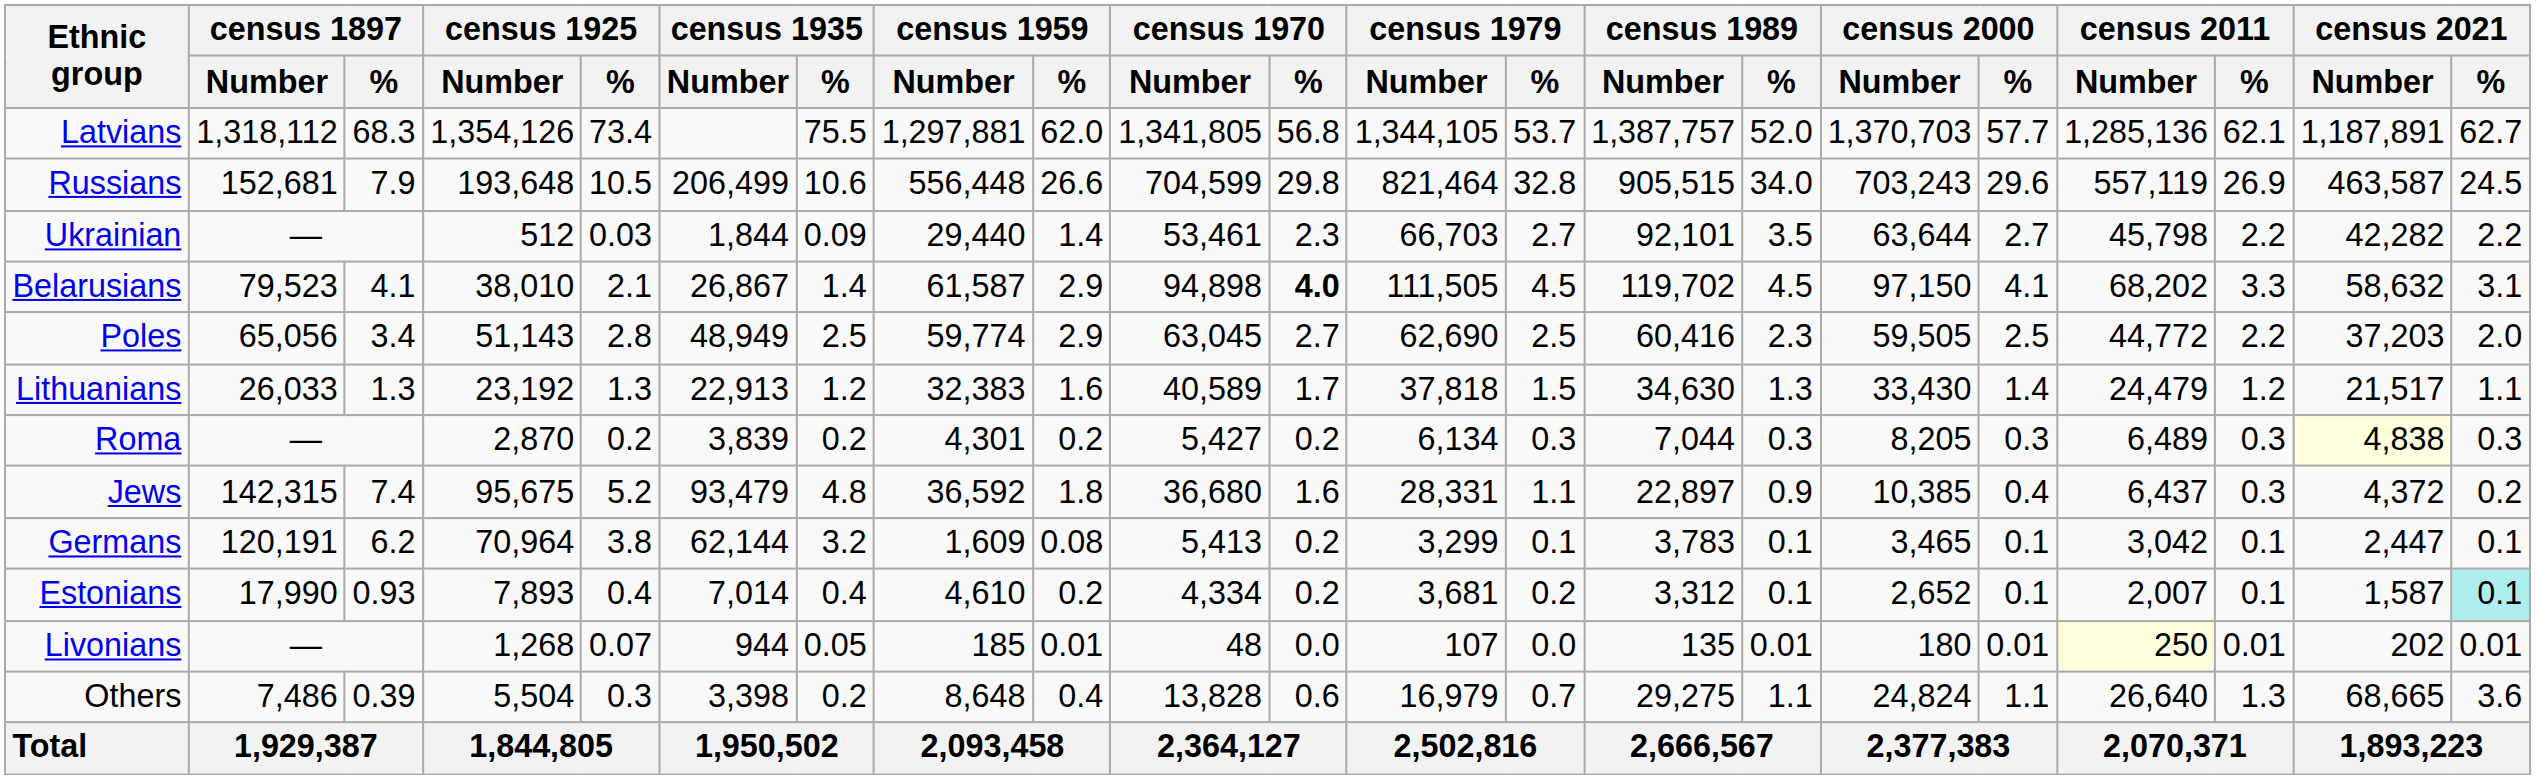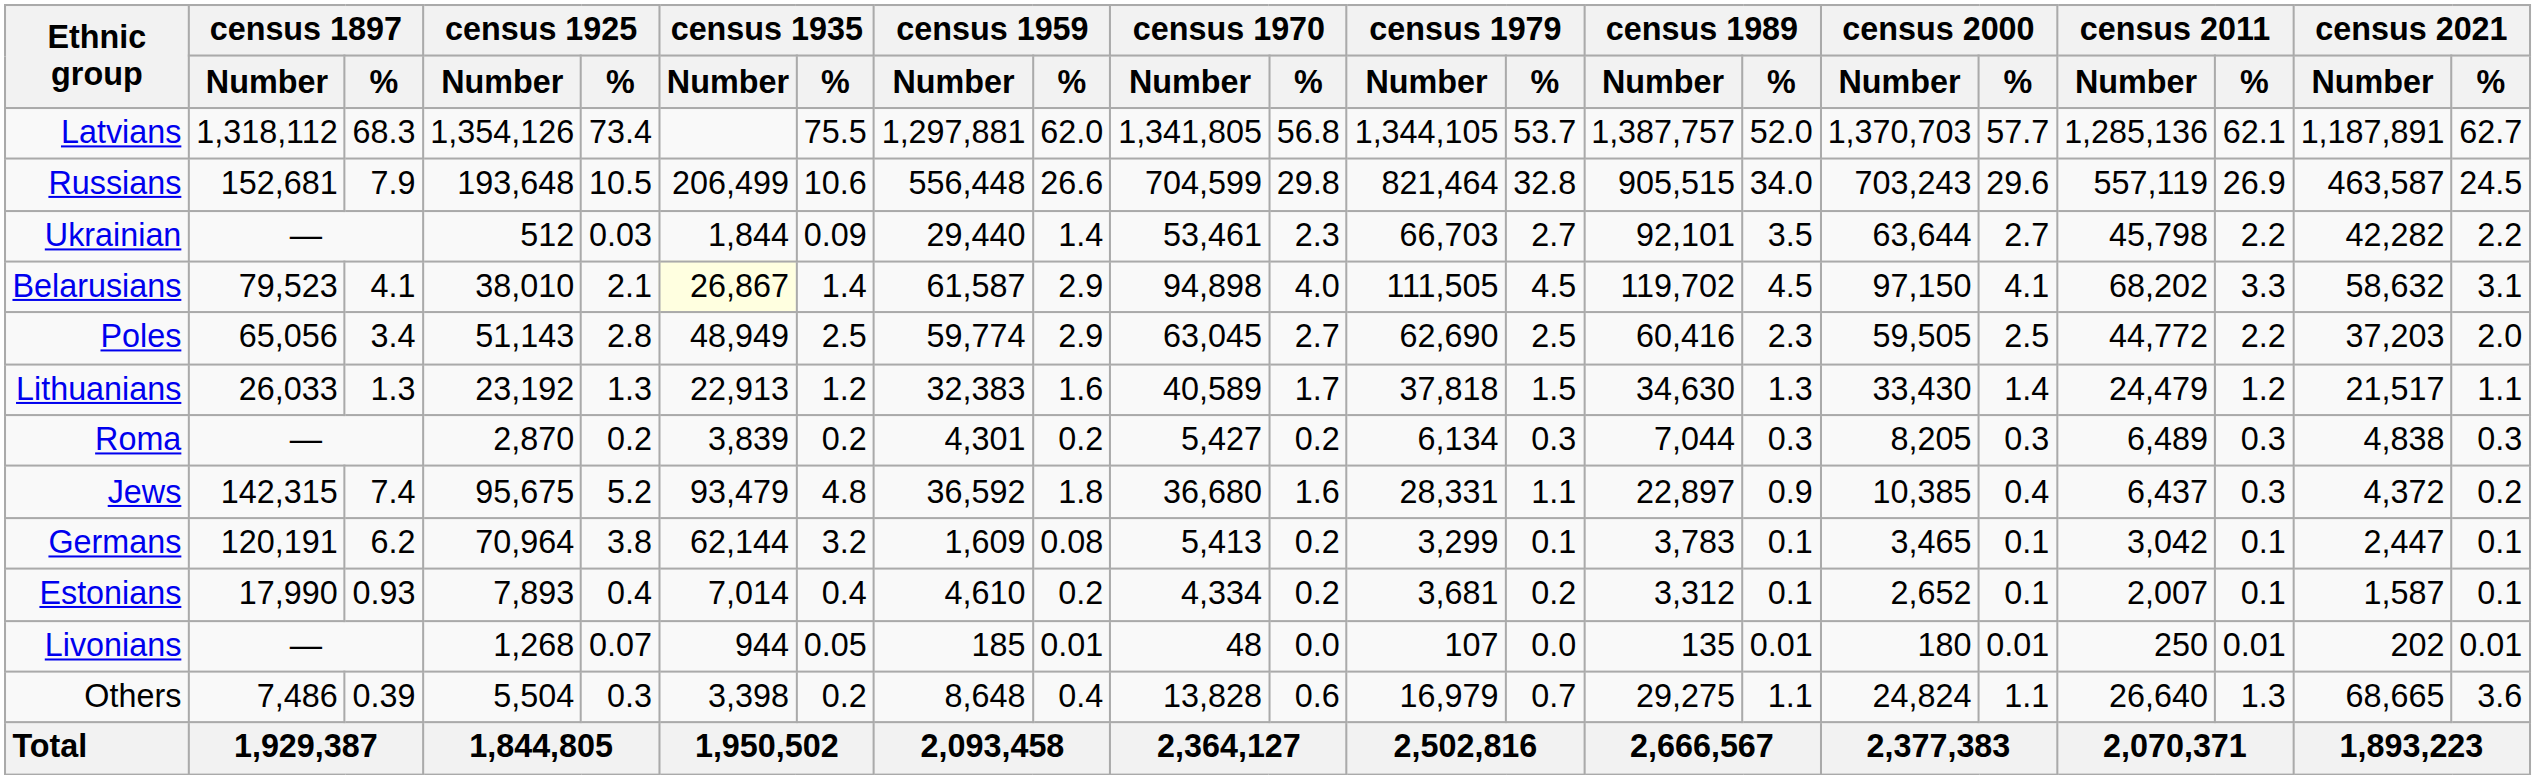(740, 286) no background -> (740, 286) lightyellow background
(1317, 286) bold -> (1317, 286) normal
(2404, 440) lightyellow background -> (2404, 440) no background
(2500, 593) paleturquoise background -> (2500, 593) no background
(2181, 645) lightyellow background -> (2181, 645) no background
